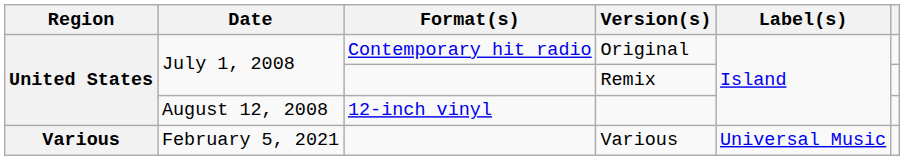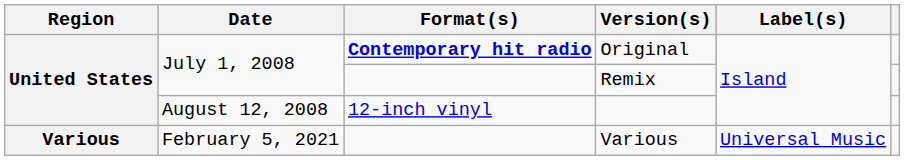(470, 50) normal -> (470, 50) bold
